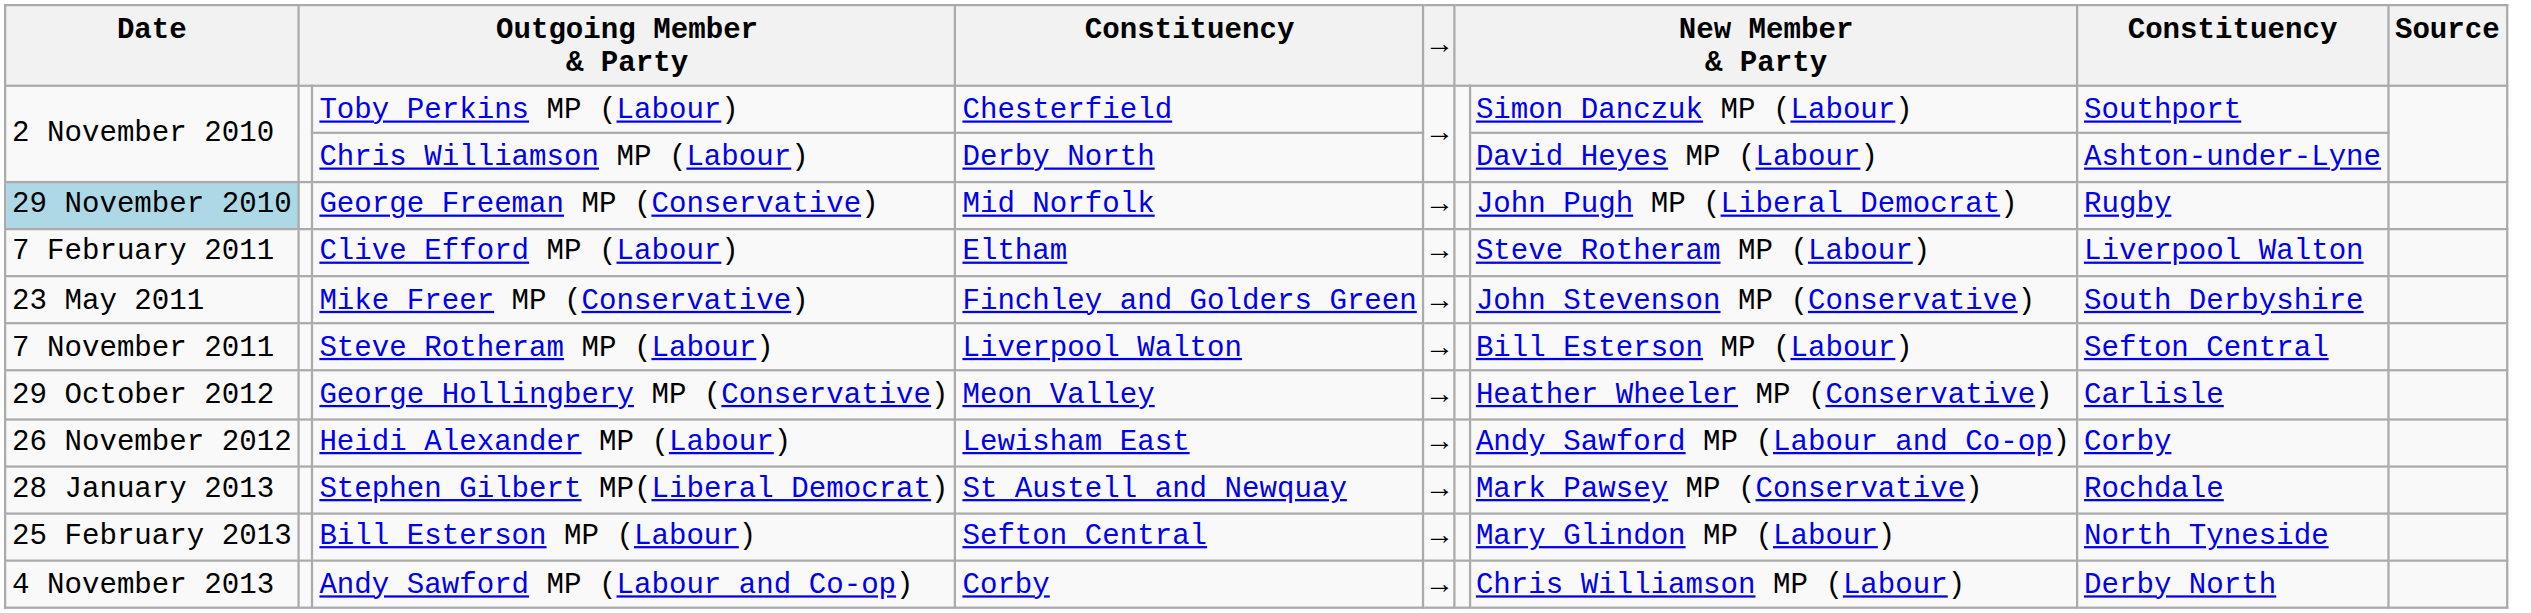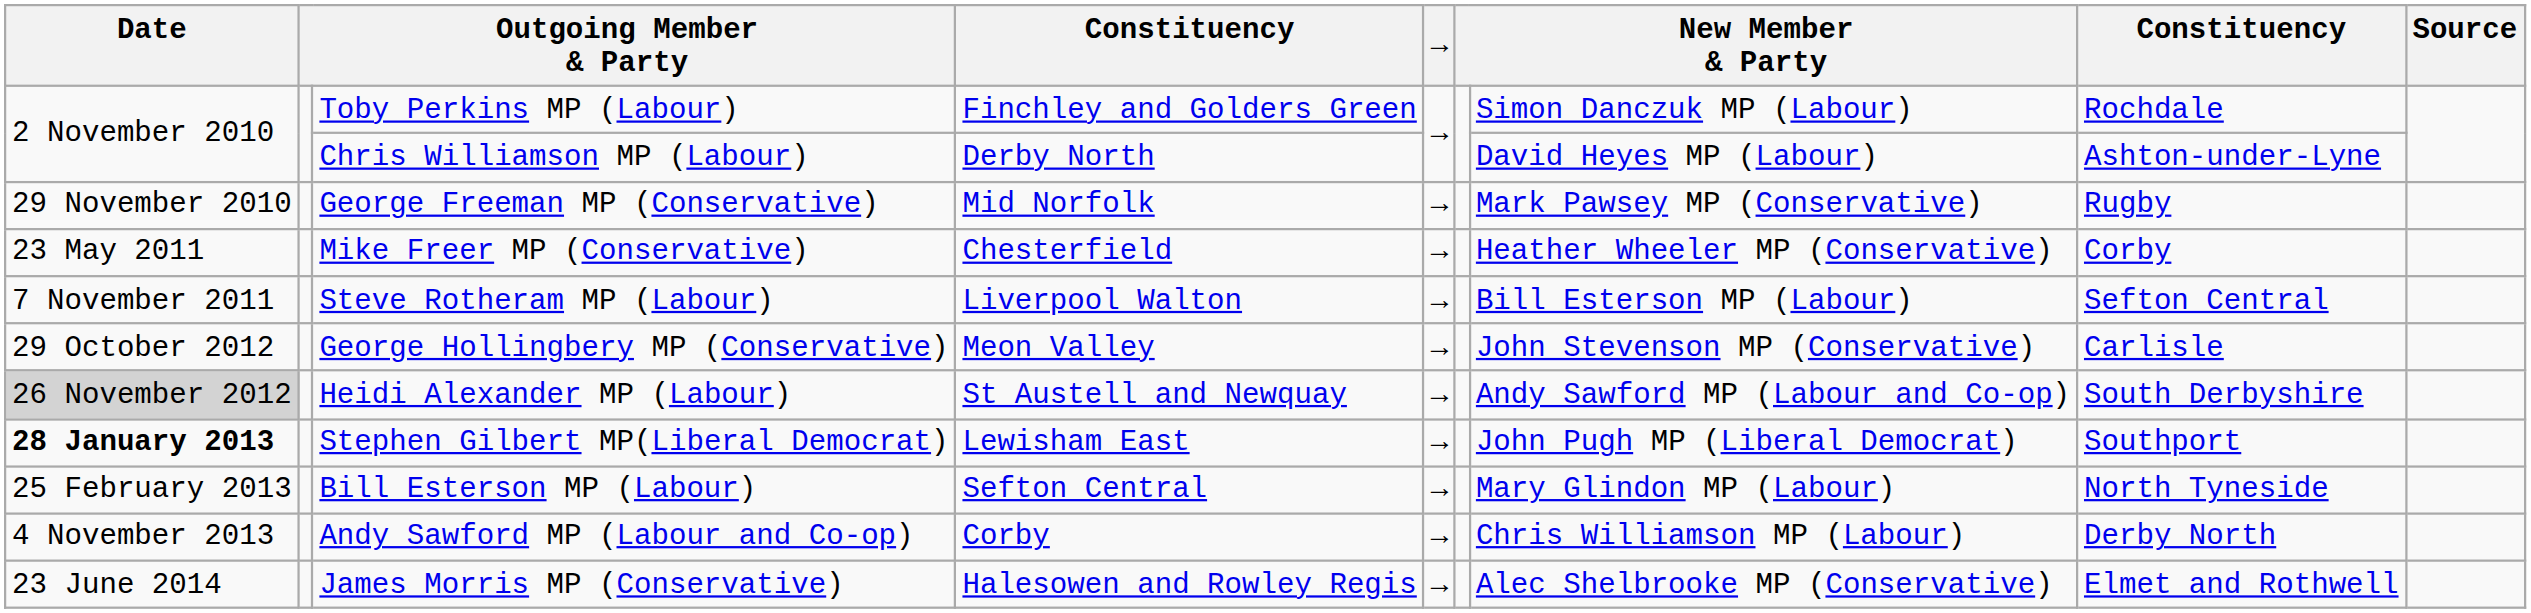(1067, 110) Chesterfield -> (1190, 110) Finchley and Golders Green
(2163, 110) Southport -> (2154, 110) Rochdale
(152, 205) lightblue background -> (152, 205) no background
(1747, 205) John Pugh MP (Liberal Democrat) -> (1729, 205) Mark Pawsey MP (Conservative)
- row: (529, 252)
(1190, 300) Finchley and Golders Green -> (1067, 252) Chesterfield
(1756, 300) John Stevenson MP (Conservative) -> (1764, 252) Heather Wheeler MP (Conservative)
(2224, 300) South Derbyshire -> (2128, 252) Corby
(1764, 395) Heather Wheeler MP (Conservative) -> (1756, 347) John Stevenson MP (Conservative)
(152, 442) no background -> (152, 395) lightgrey background
(1076, 442) Lewisham East -> (1155, 395) St Austell and Newquay
(2128, 442) Corby -> (2224, 395) South Derbyshire
(143, 490) normal -> (143, 442) bold
(1155, 490) St Austell and Newquay -> (1076, 442) Lewisham East
(1729, 490) Mark Pawsey MP (Conservative) -> (1747, 442) John Pugh MP (Liberal Democrat)
(2154, 490) Rochdale -> (2163, 442) Southport
+ row: (582, 585)
